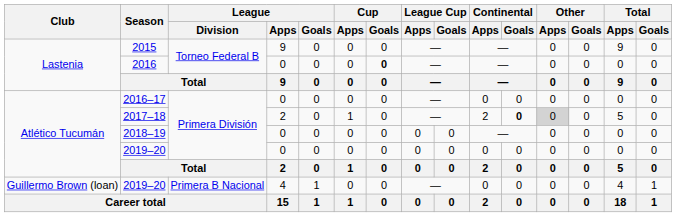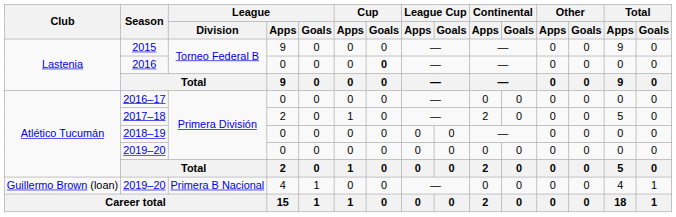(519, 116) bold -> (519, 116) normal
(553, 116) lightgrey background -> (553, 116) no background
